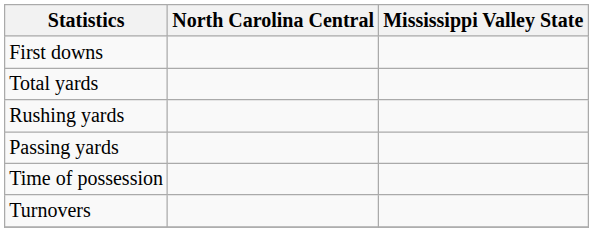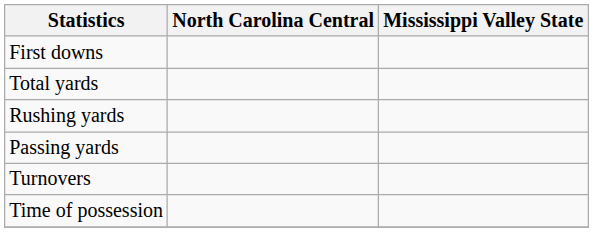rows swapped: (50, 210) <-> (86, 178)
